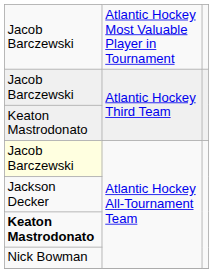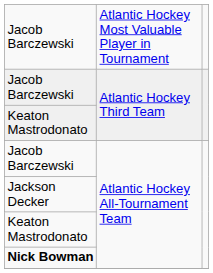(41, 158) lightyellow background -> (41, 158) no background
(51, 229) bold -> (48, 229) normal
(48, 257) normal -> (50, 257) bold
